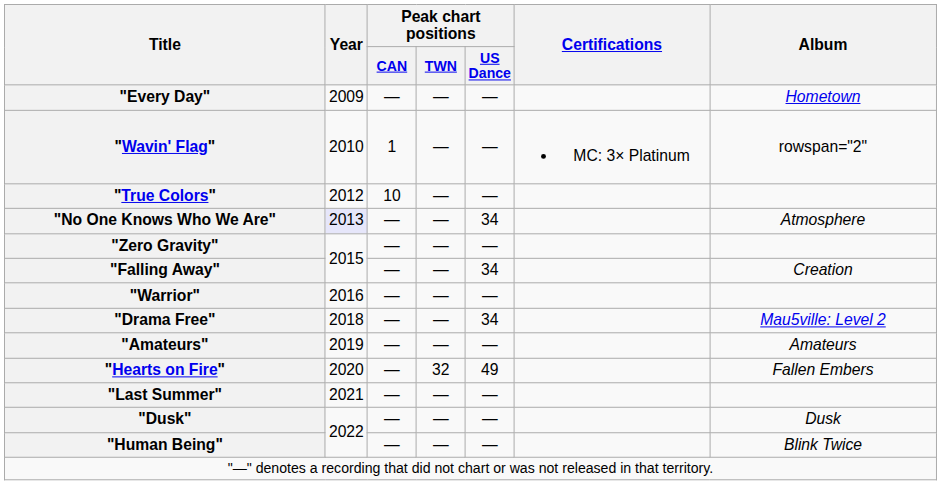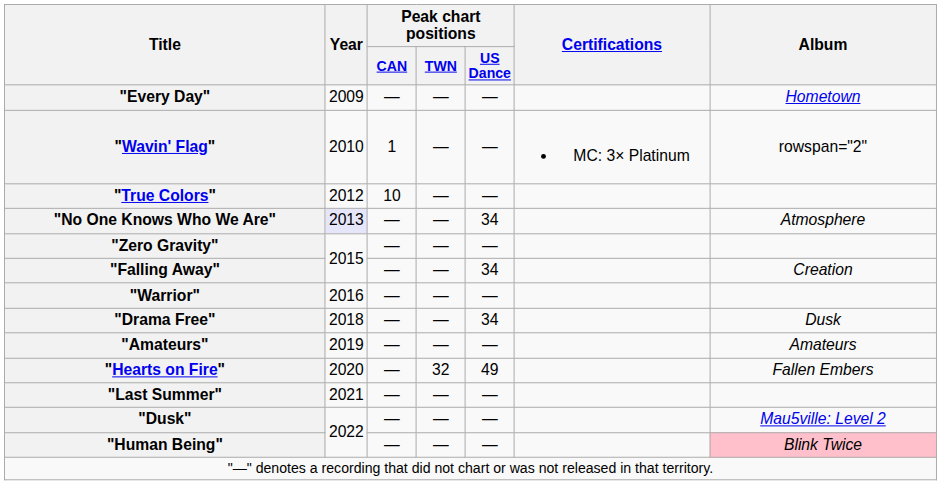(823, 320) Mau5ville: Level 2 -> (823, 320) Dusk
(823, 419) Dusk -> (823, 419) Mau5ville: Level 2
(823, 444) no background -> (823, 444) pink background
